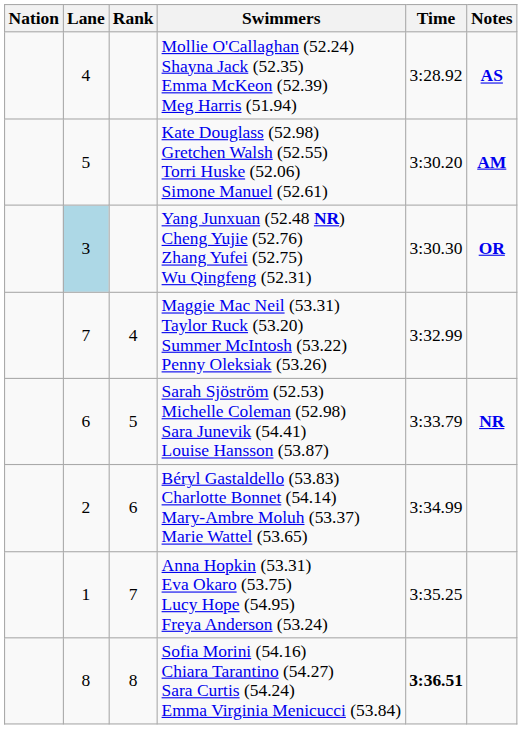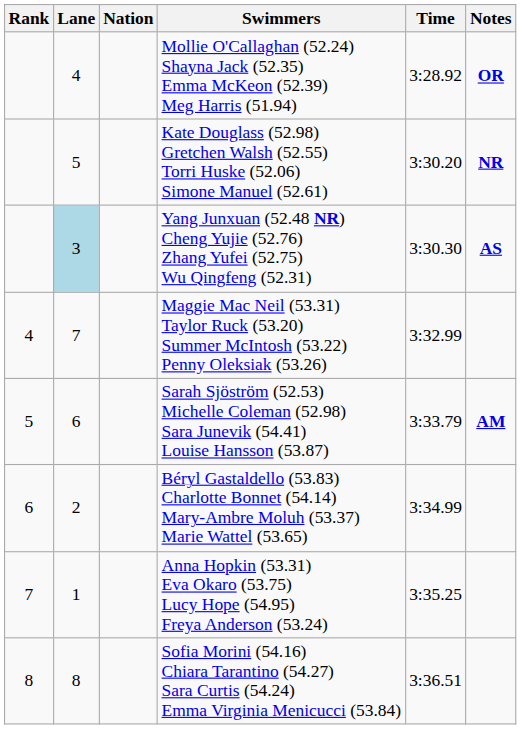columns swapped: (133, 18) <-> (34, 18)
(492, 75) AS -> (491, 75) OR
(492, 161) AM -> (491, 161) NR
(492, 248) OR -> (491, 248) AS
(492, 421) NR -> (491, 421) AM
(436, 681) bold -> (436, 681) normal
